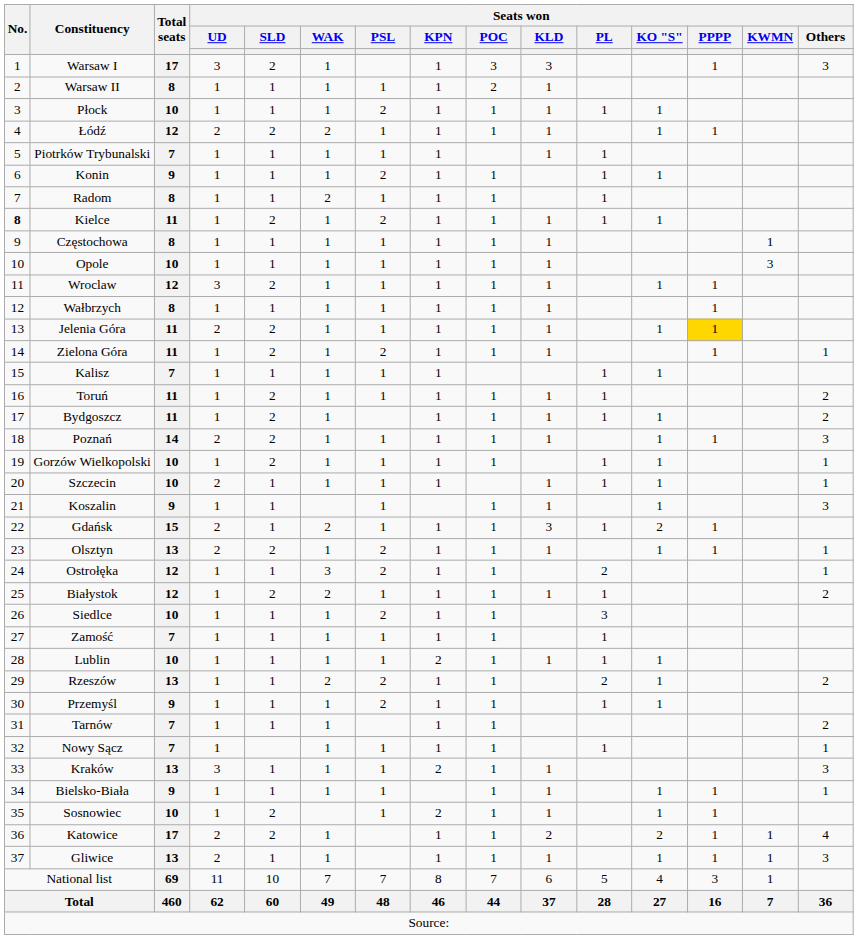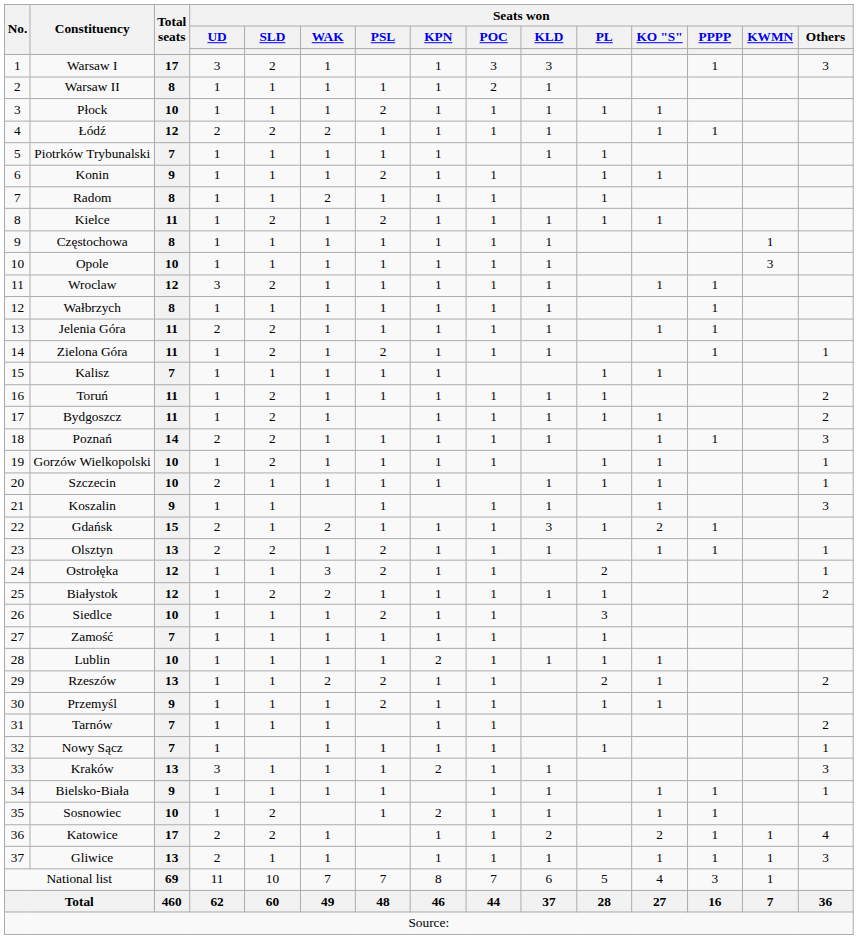(17, 219) bold -> (17, 219) normal
(715, 329) gold background -> (715, 329) no background
